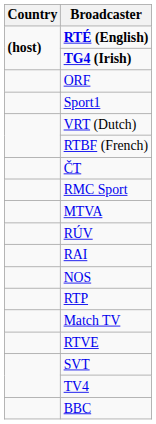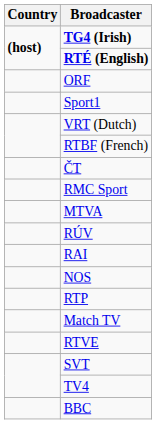(106, 37) RTÉ (English) -> (97, 37) TG4 (Irish)
(97, 59) TG4 (Irish) -> (106, 59) RTÉ (English)
